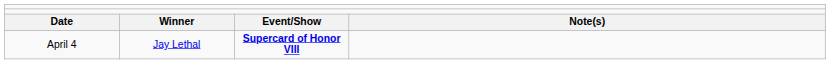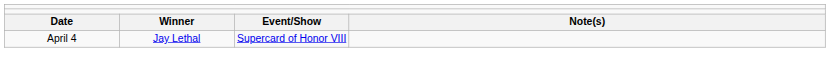(292, 44) bold -> (292, 38) normal
